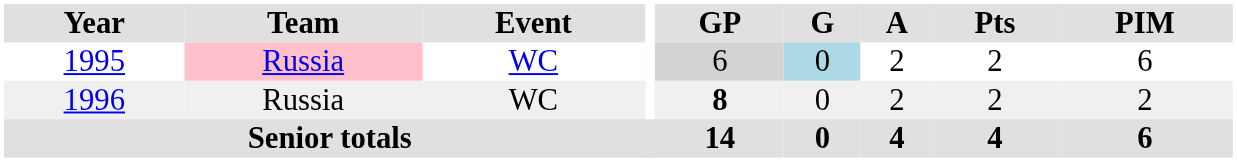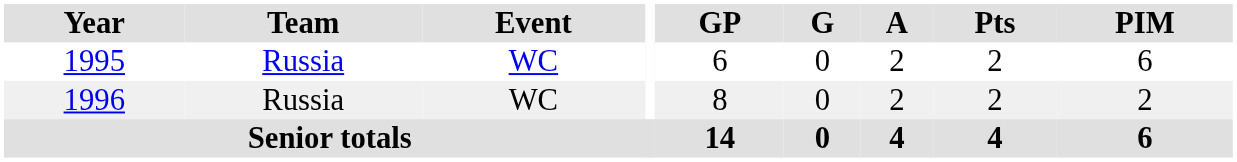(303, 61) pink background -> (303, 61) no background
(720, 61) lightgrey background -> (720, 61) no background
(823, 61) lightblue background -> (823, 61) no background
(720, 99) bold -> (720, 99) normal
